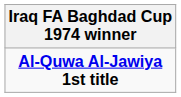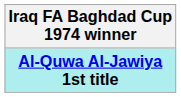(90, 70) no background -> (90, 70) paleturquoise background
